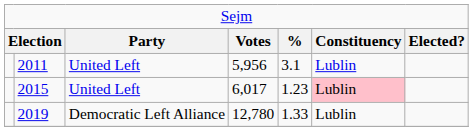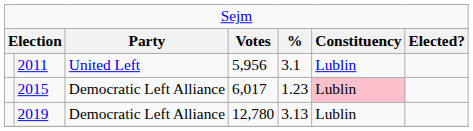(104, 89) United Left -> (147, 89) Democratic Left Alliance
(295, 114) 1.33 -> (295, 114) 3.13
